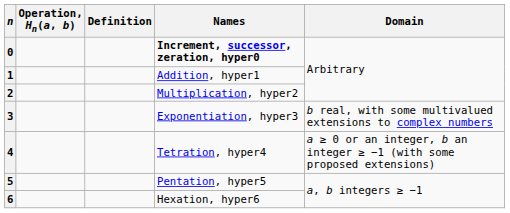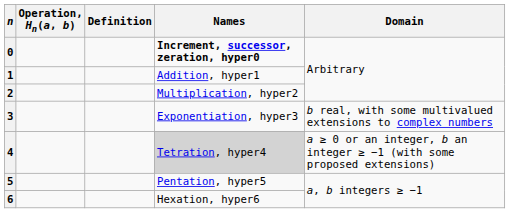(212, 152) no background -> (212, 152) lightgrey background
